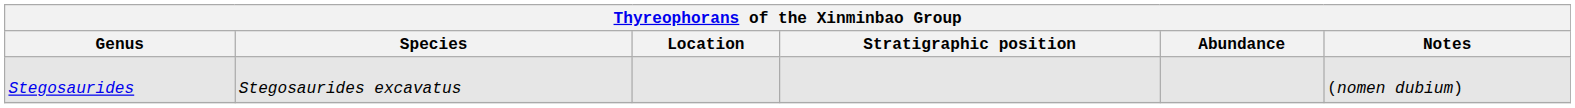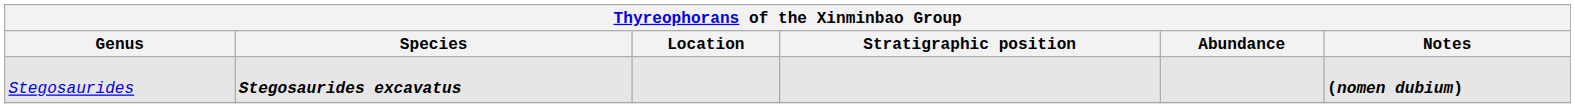(350, 89) normal -> (350, 89) bold
(1395, 89) normal -> (1395, 89) bold
